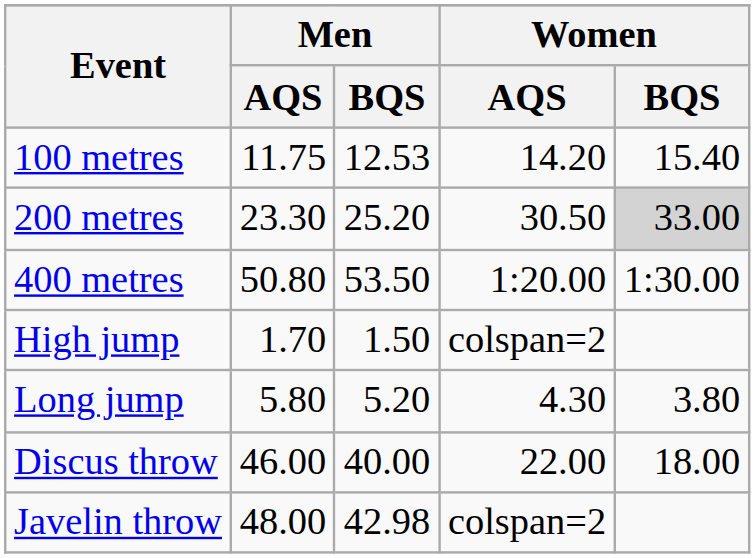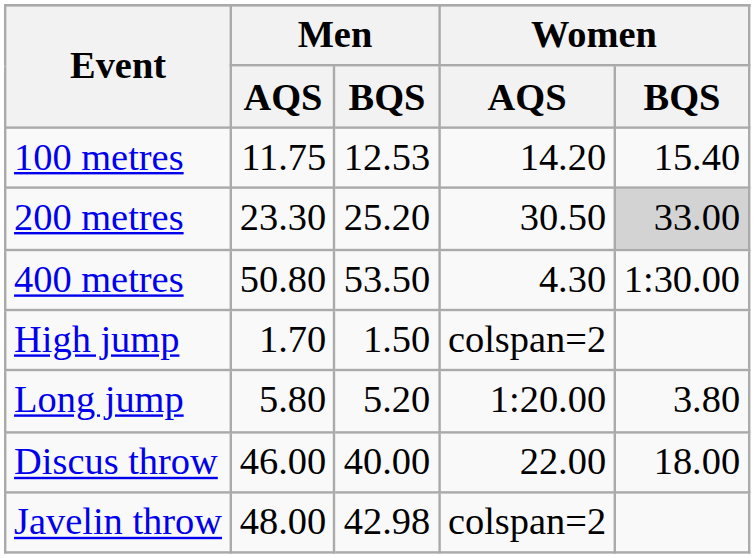(548, 278) 1:20.00 -> (573, 278) 4.30
(573, 400) 4.30 -> (548, 400) 1:20.00
